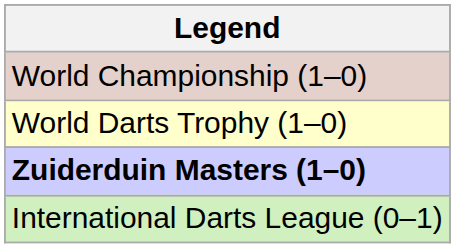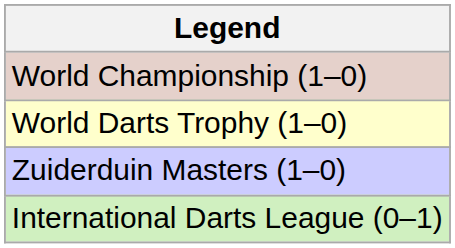(189, 170) bold -> (179, 170) normal
